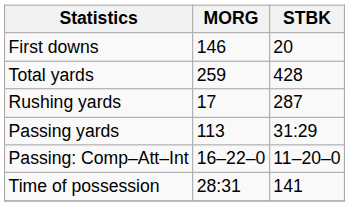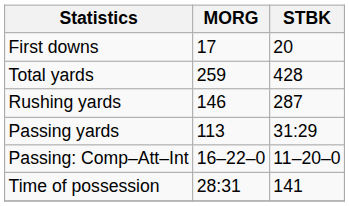(211, 46) 146 -> (207, 46) 17
(207, 102) 17 -> (211, 102) 146
